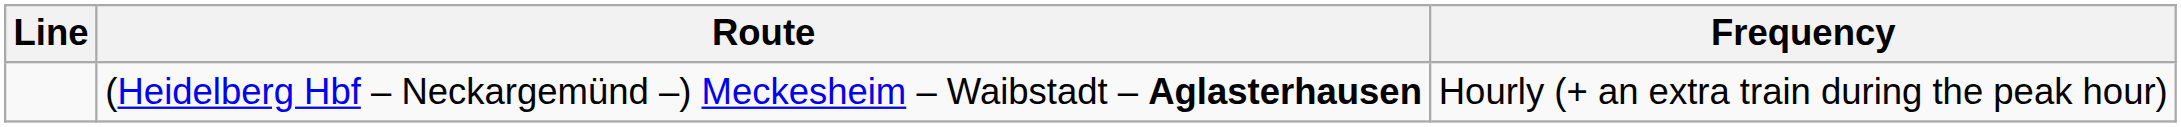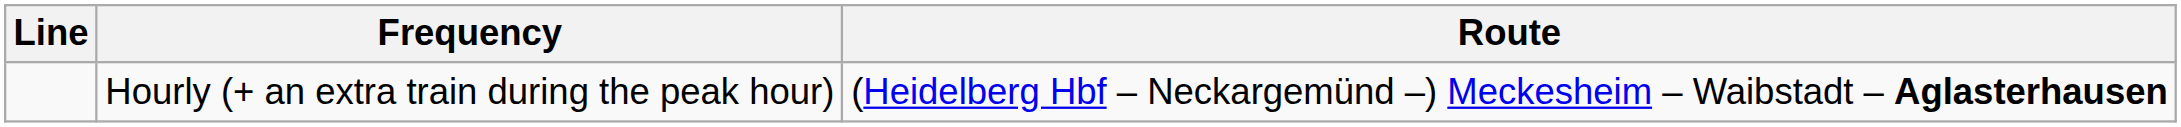columns swapped: (764, 33) <-> (1803, 33)
